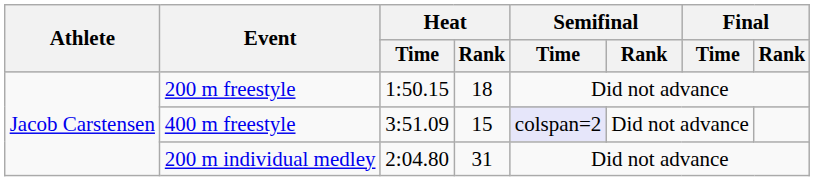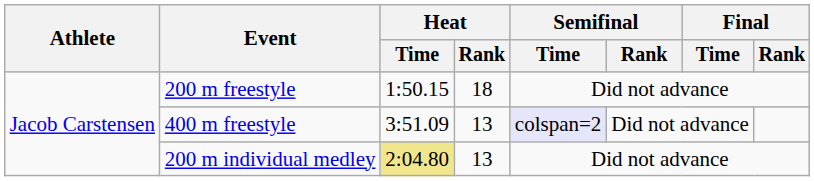(482, 124) 15 -> (482, 124) 13
(417, 159) no background -> (417, 159) khaki background
(482, 159) 31 -> (482, 159) 13
